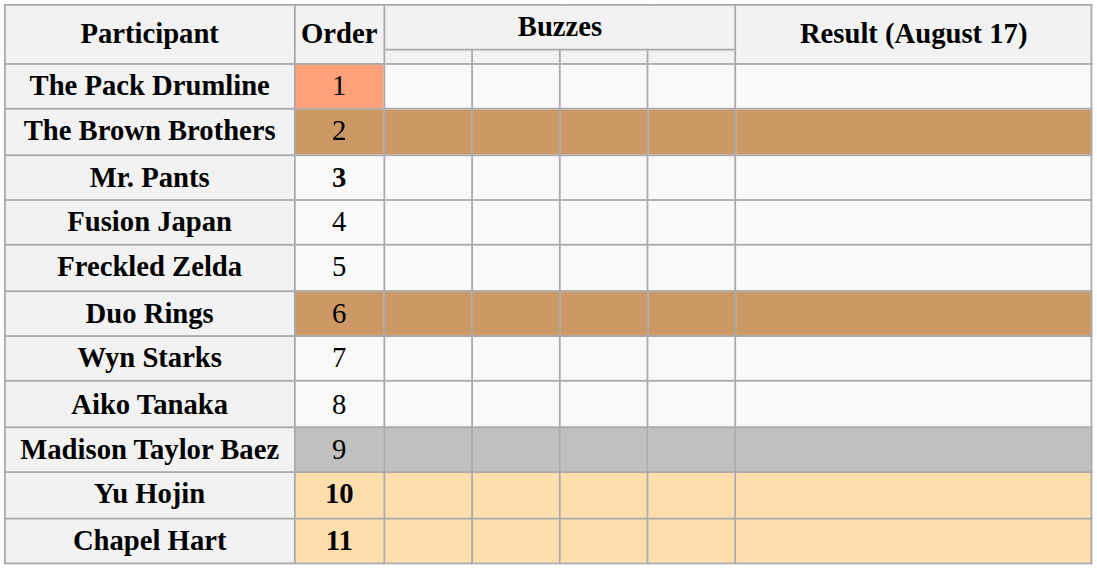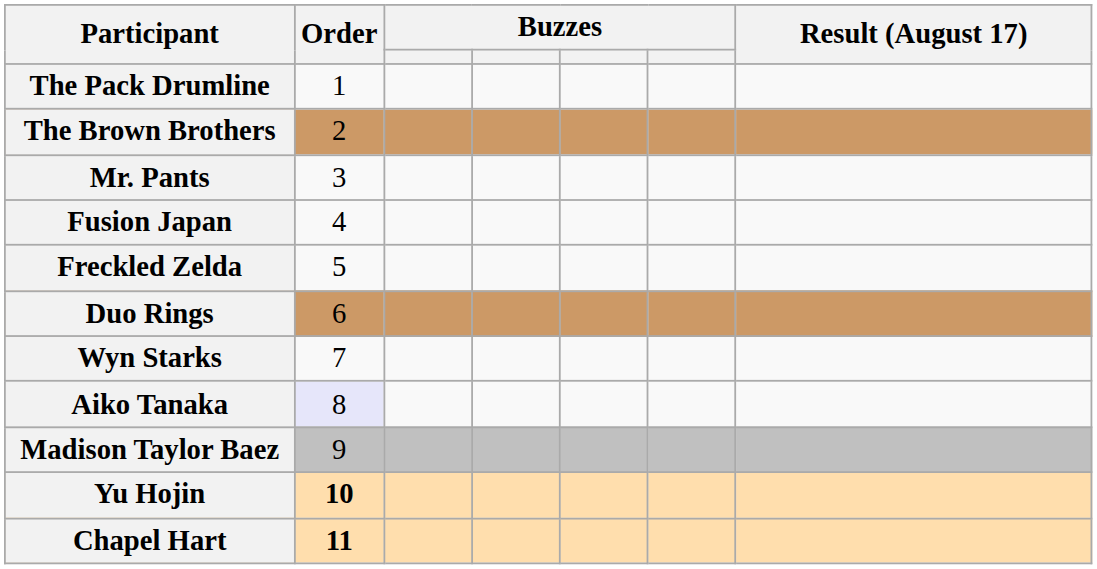(339, 85) lightsalmon background -> (339, 85) no background
(339, 176) bold -> (339, 176) normal
(339, 403) no background -> (339, 403) lavender background
